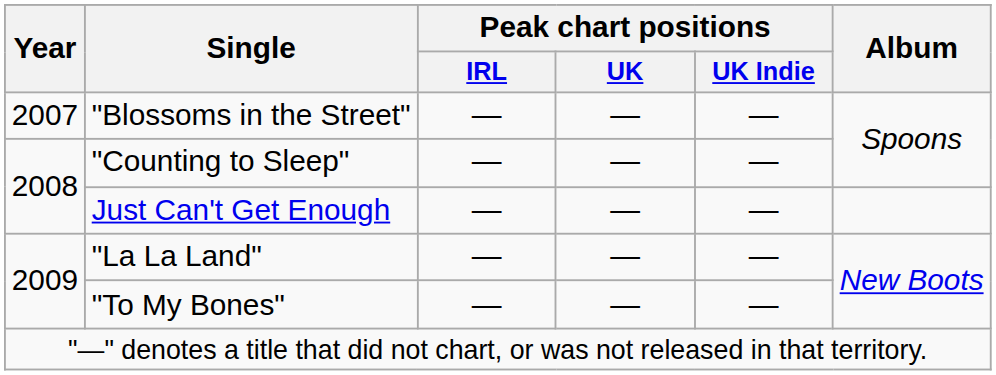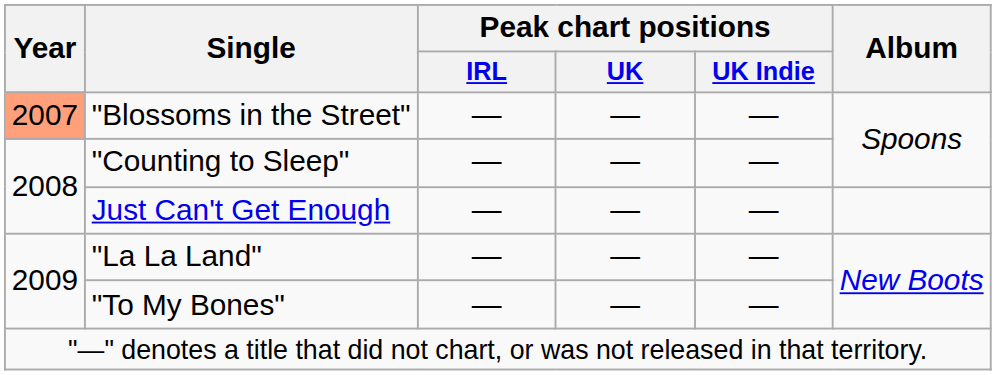(45, 115) no background -> (45, 115) lightsalmon background
